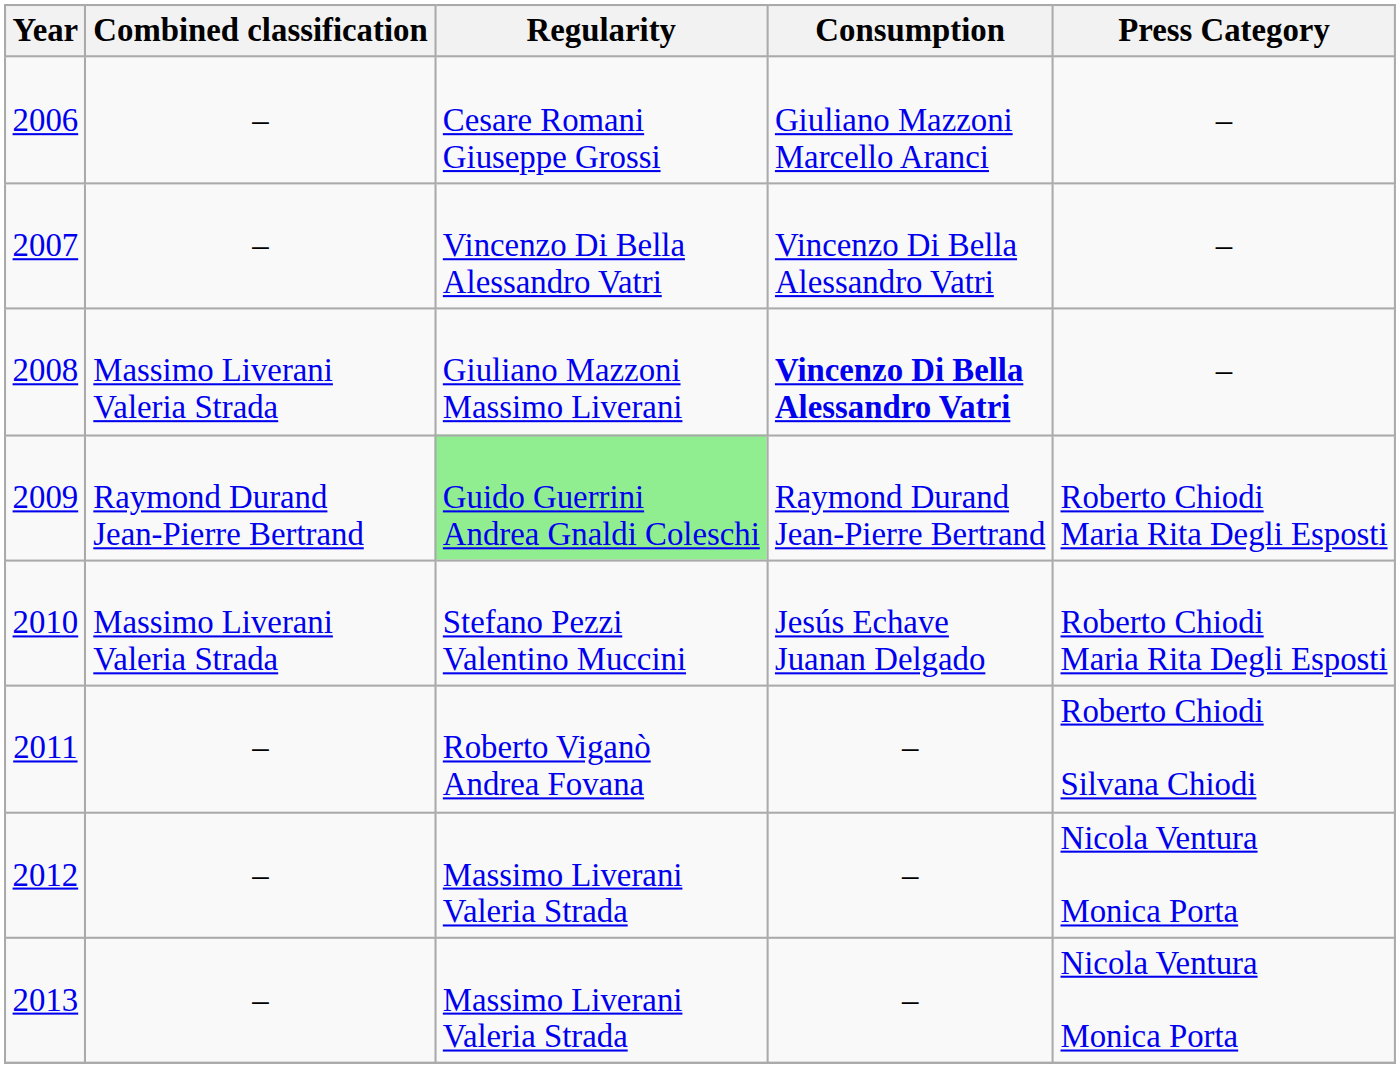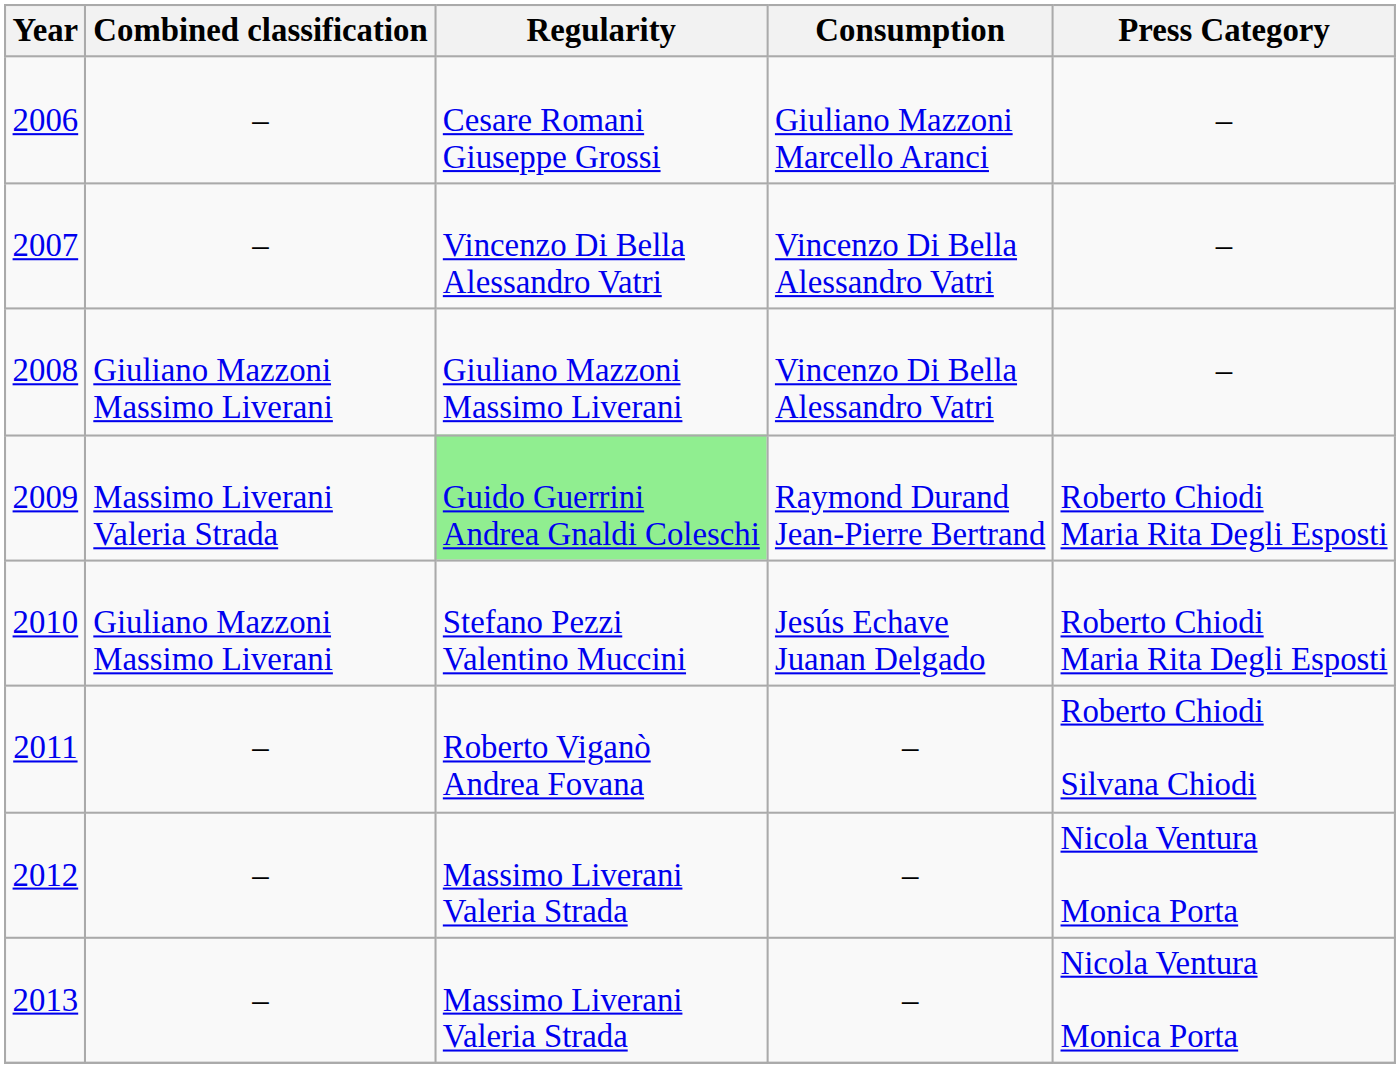(213, 389) Massimo Liverani Valeria Strada -> (213, 389) Giuliano Mazzoni Massimo Liverani
(899, 389) bold -> (896, 389) normal
(229, 515) Raymond Durand Jean-Pierre Bertrand -> (213, 515) Massimo Liverani Valeria Strada
(213, 641) Massimo Liverani Valeria Strada -> (213, 641) Giuliano Mazzoni Massimo Liverani
